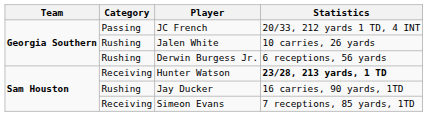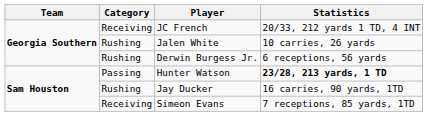(121, 28) Passing -> (127, 28) Receiving
(127, 73) Receiving -> (121, 73) Passing
